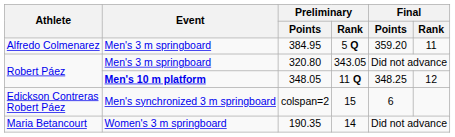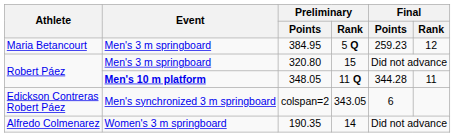(53, 46) Alfredo Colmenarez -> (47, 46) Maria Betancourt
(391, 46) 359.20 -> (391, 46) 259.23
(431, 46) 11 -> (431, 46) 12
(350, 63) 343.05 -> (350, 63) 15
(391, 79) 348.25 -> (391, 79) 344.28
(431, 79) 12 -> (431, 79) 11
(350, 102) 15 -> (350, 102) 343.05
(47, 124) Maria Betancourt -> (53, 124) Alfredo Colmenarez
